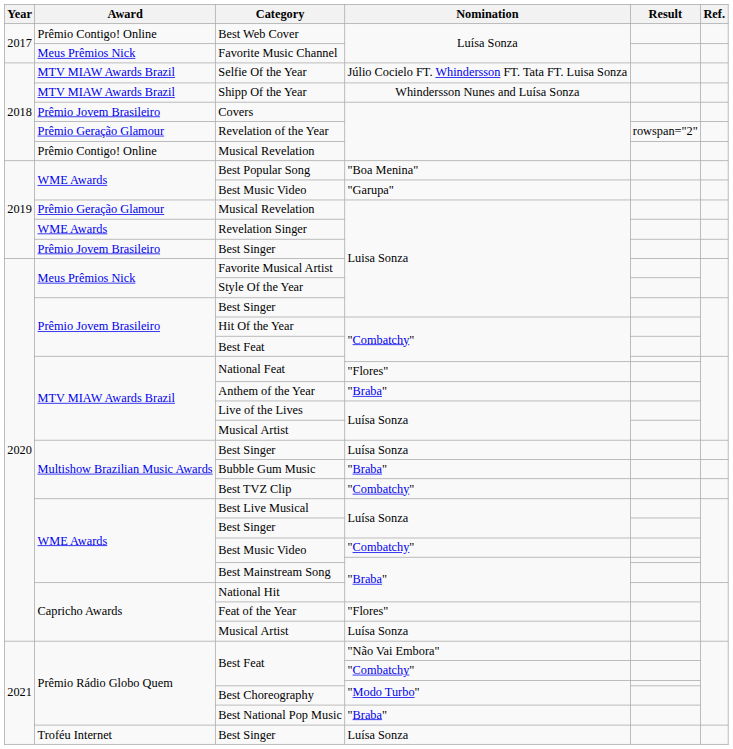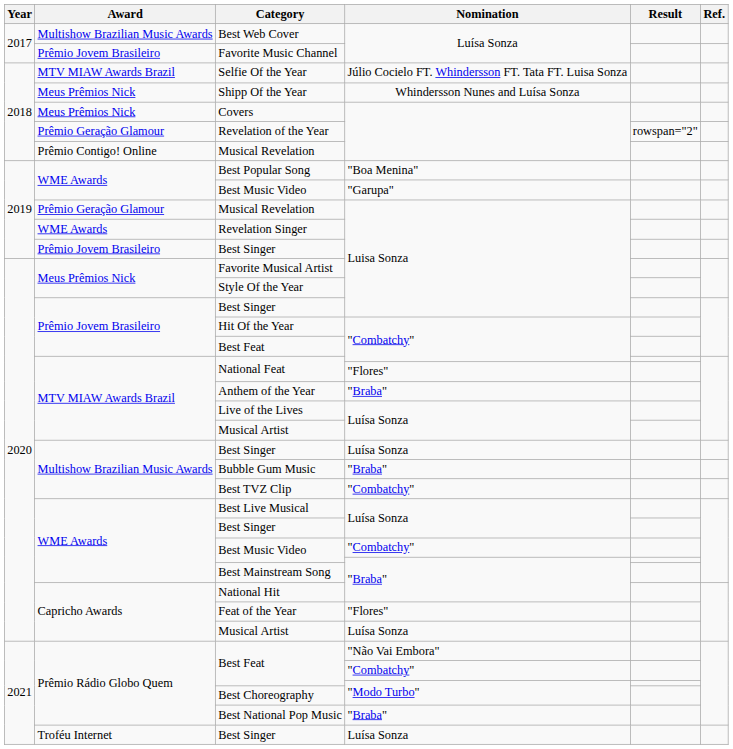(97, 33) Prêmio Contigo! Online -> (125, 33) Multishow Brazilian Music Awards
(86, 53) Meus Prêmios Nick -> (99, 53) Prêmio Jovem Brasileiro
(106, 92) MTV MIAW Awards Brazil -> (86, 92) Meus Prêmios Nick
(99, 111) Prêmio Jovem Brasileiro -> (86, 111) Meus Prêmios Nick
